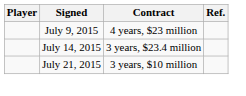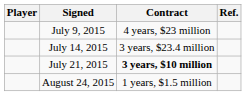(154, 64) normal -> (167, 64) bold
+ row: (78, 82)
